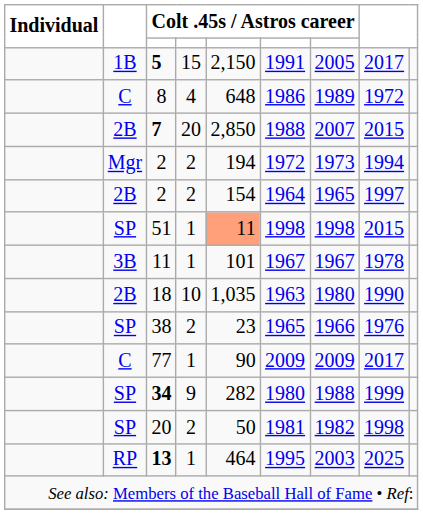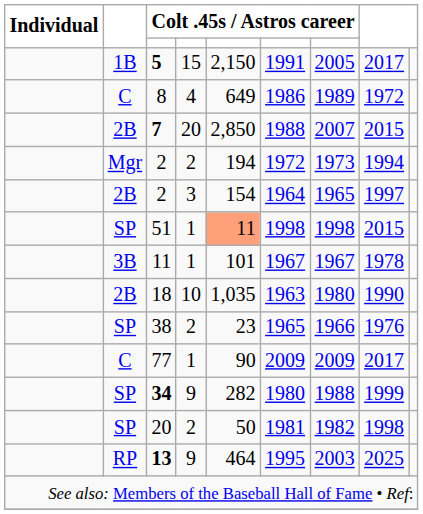(241, 96) 648 -> (241, 96) 649
(191, 195) 2 -> (191, 195) 3
(191, 459) 1 -> (191, 459) 9
